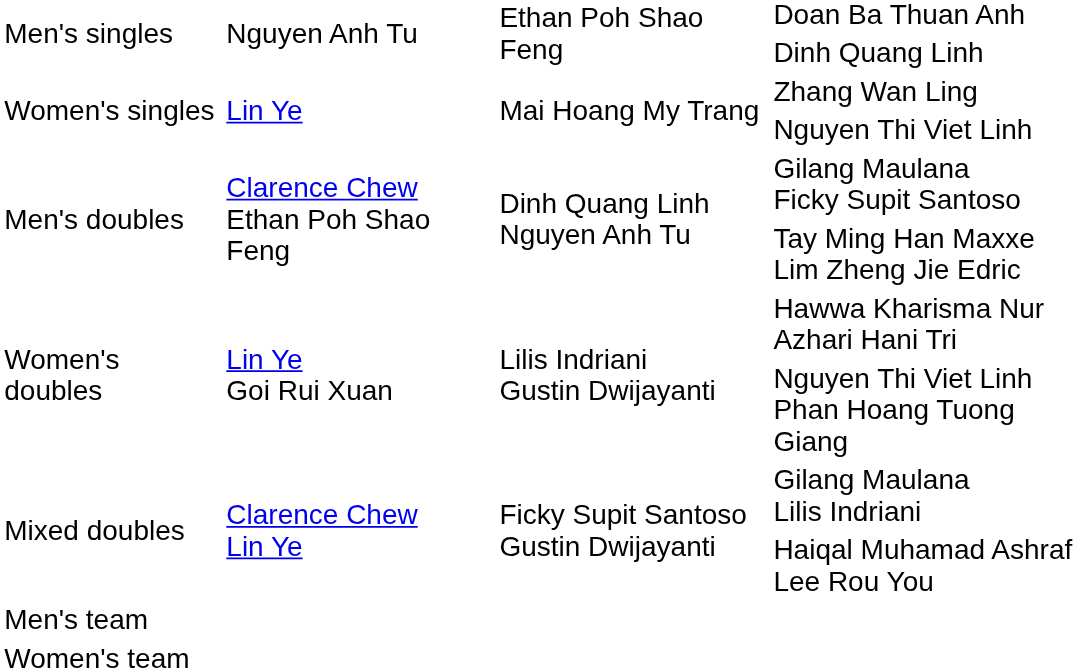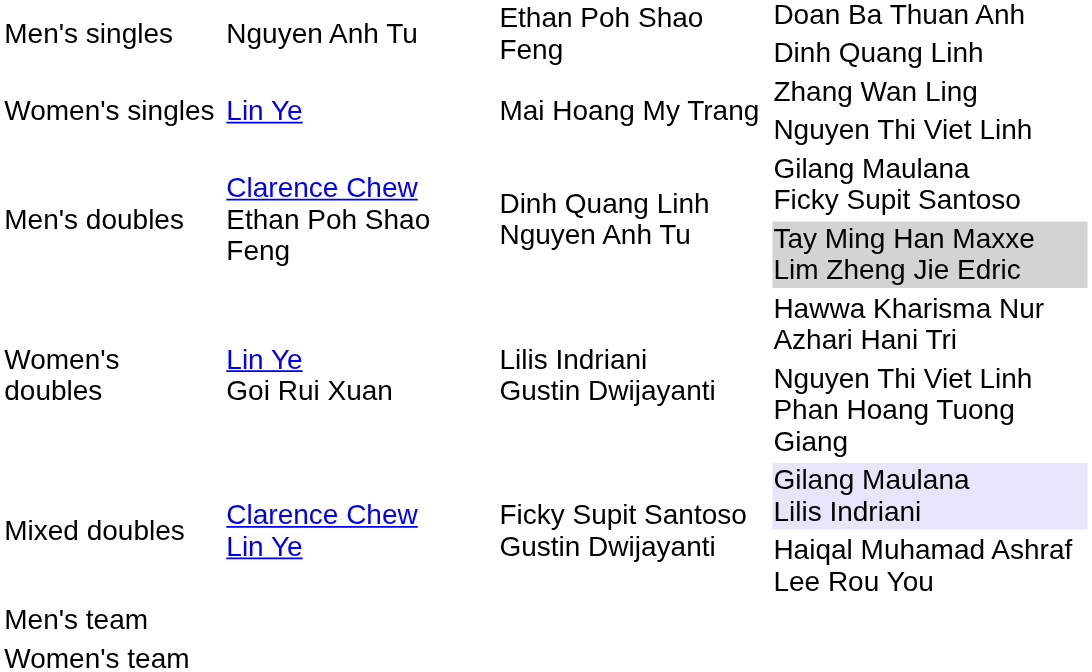(904, 254) no background -> (904, 254) lightgrey background
(871, 495) no background -> (871, 495) lavender background
